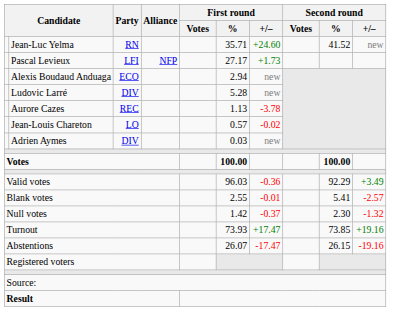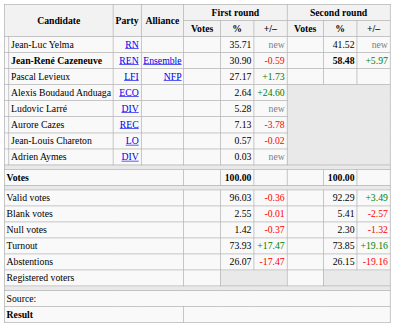(267, 44) +24.60 -> (277, 44) new
+ row: (57, 60)
(239, 76) 2.94 -> (243, 92) 2.64
(272, 76) new -> (271, 92) +24.60
(239, 108) 1.13 -> (243, 124) 7.13
